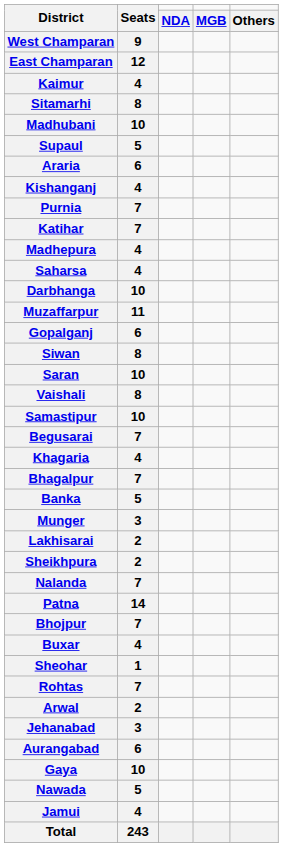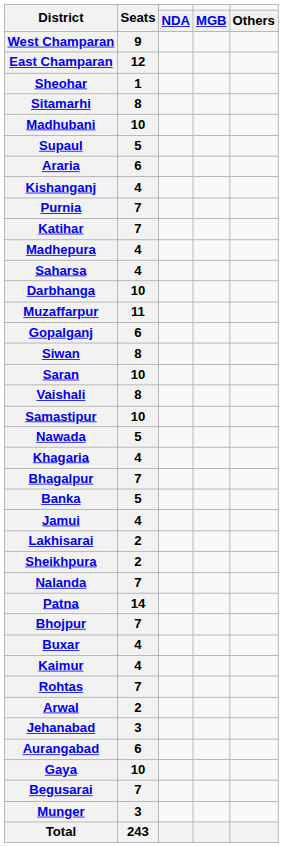rows swapped: (61, 665) <-> (61, 83)
rows swapped: (61, 437) <-> (61, 790)
rows swapped: (61, 520) <-> (61, 811)
